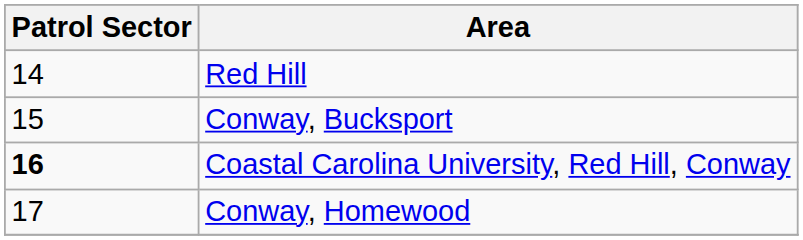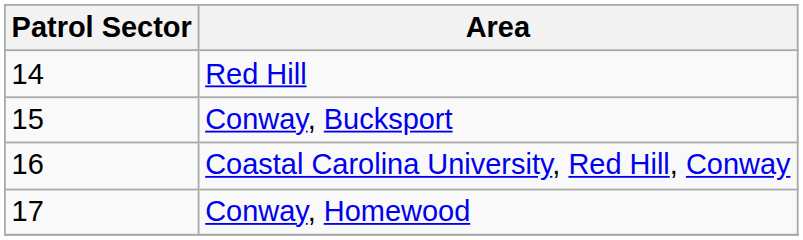(28, 165) bold -> (28, 165) normal
